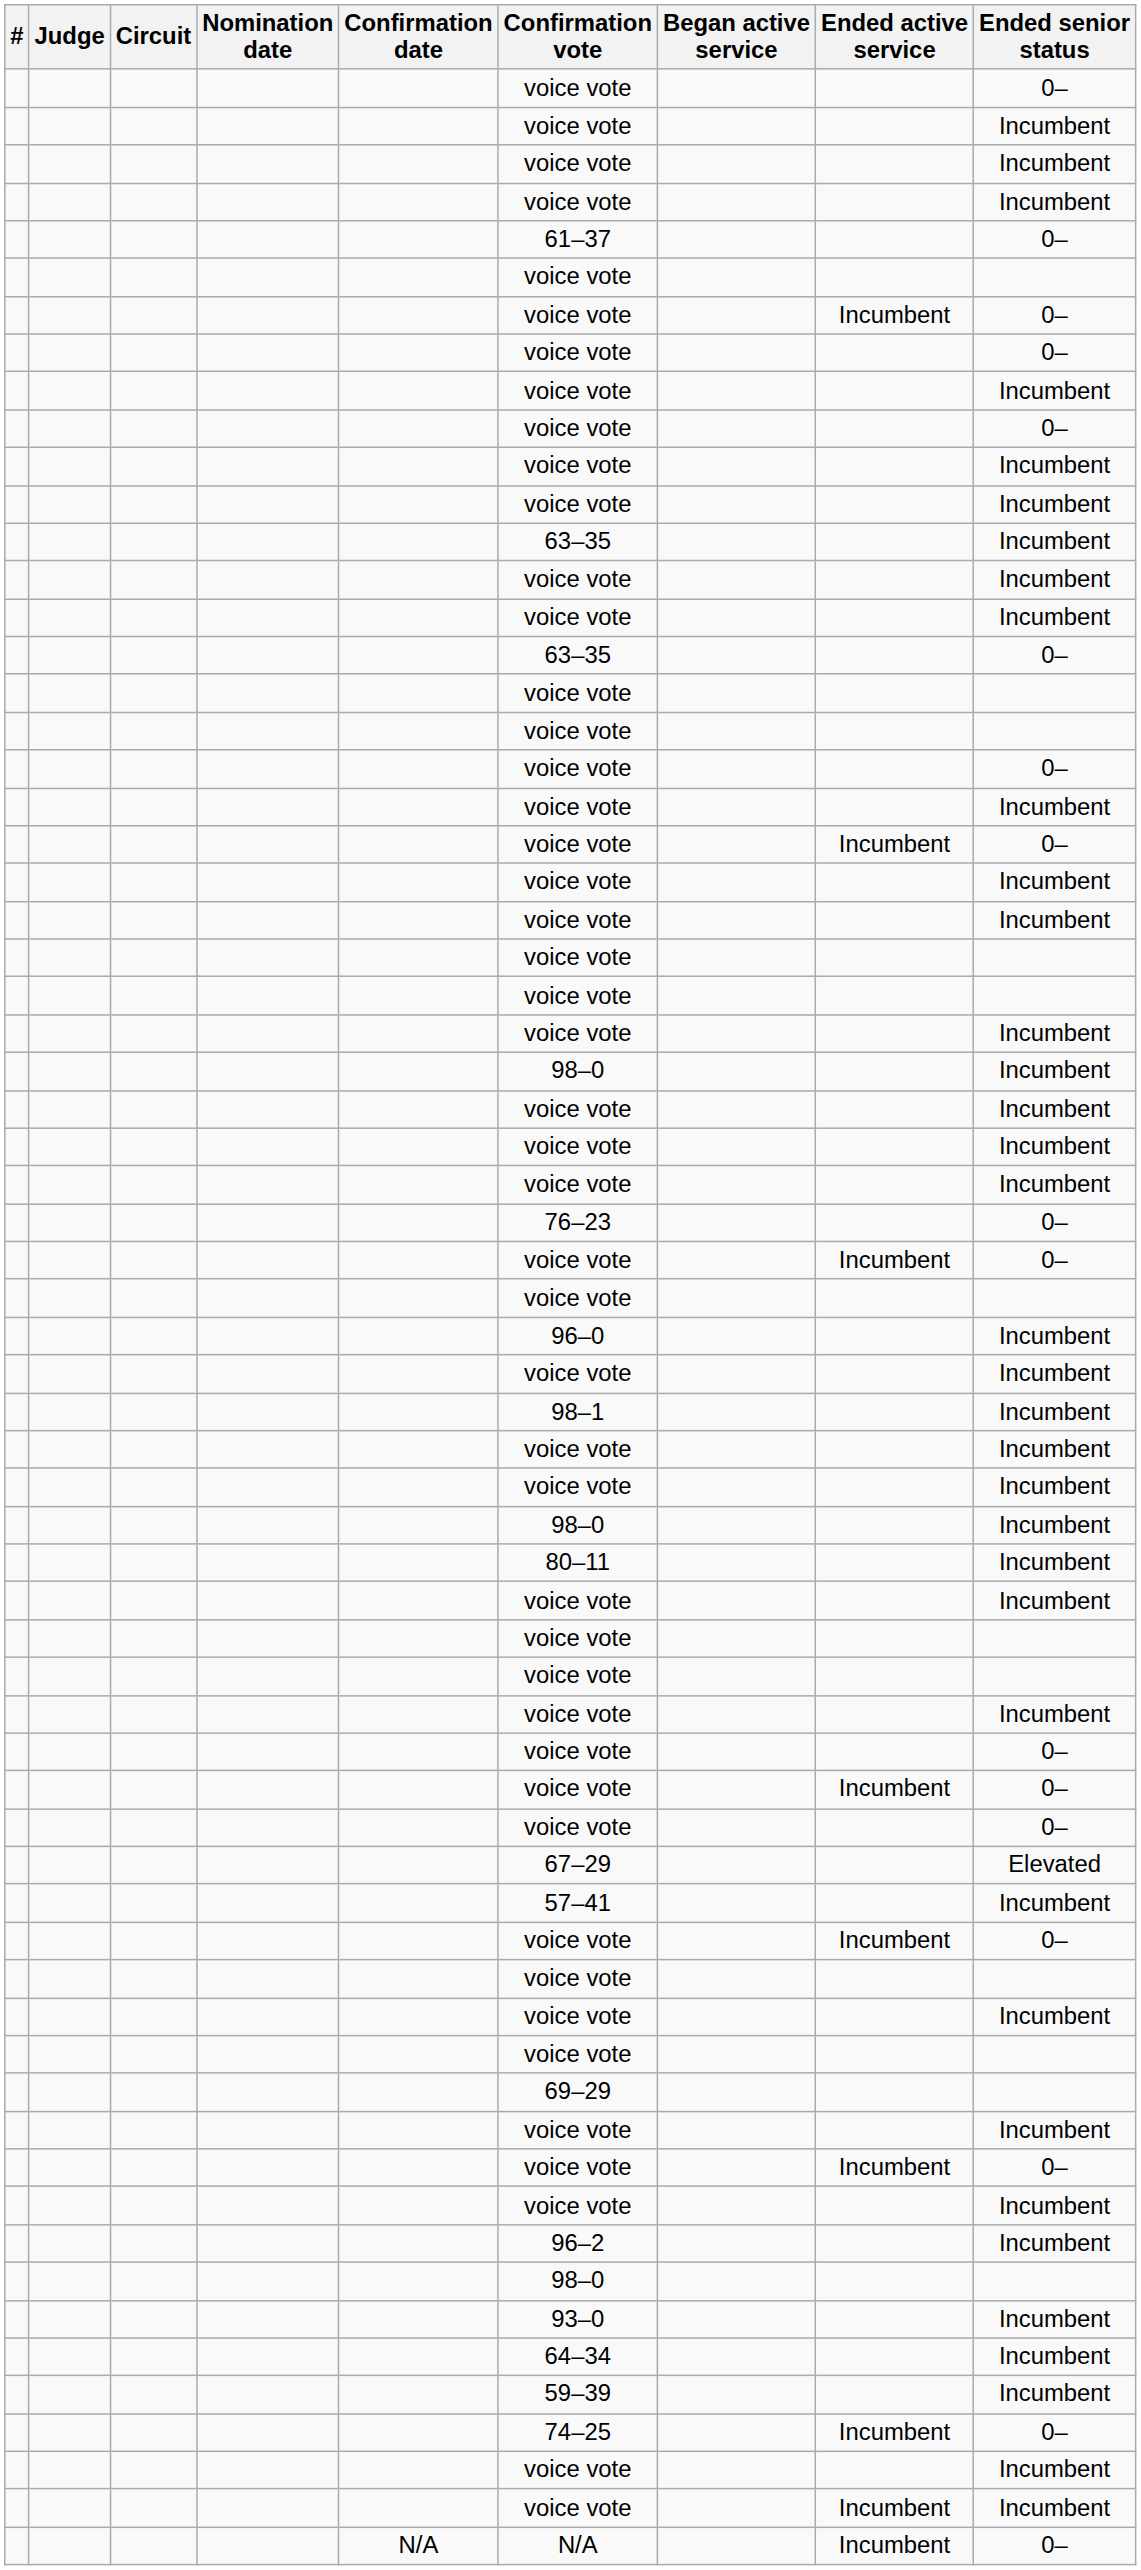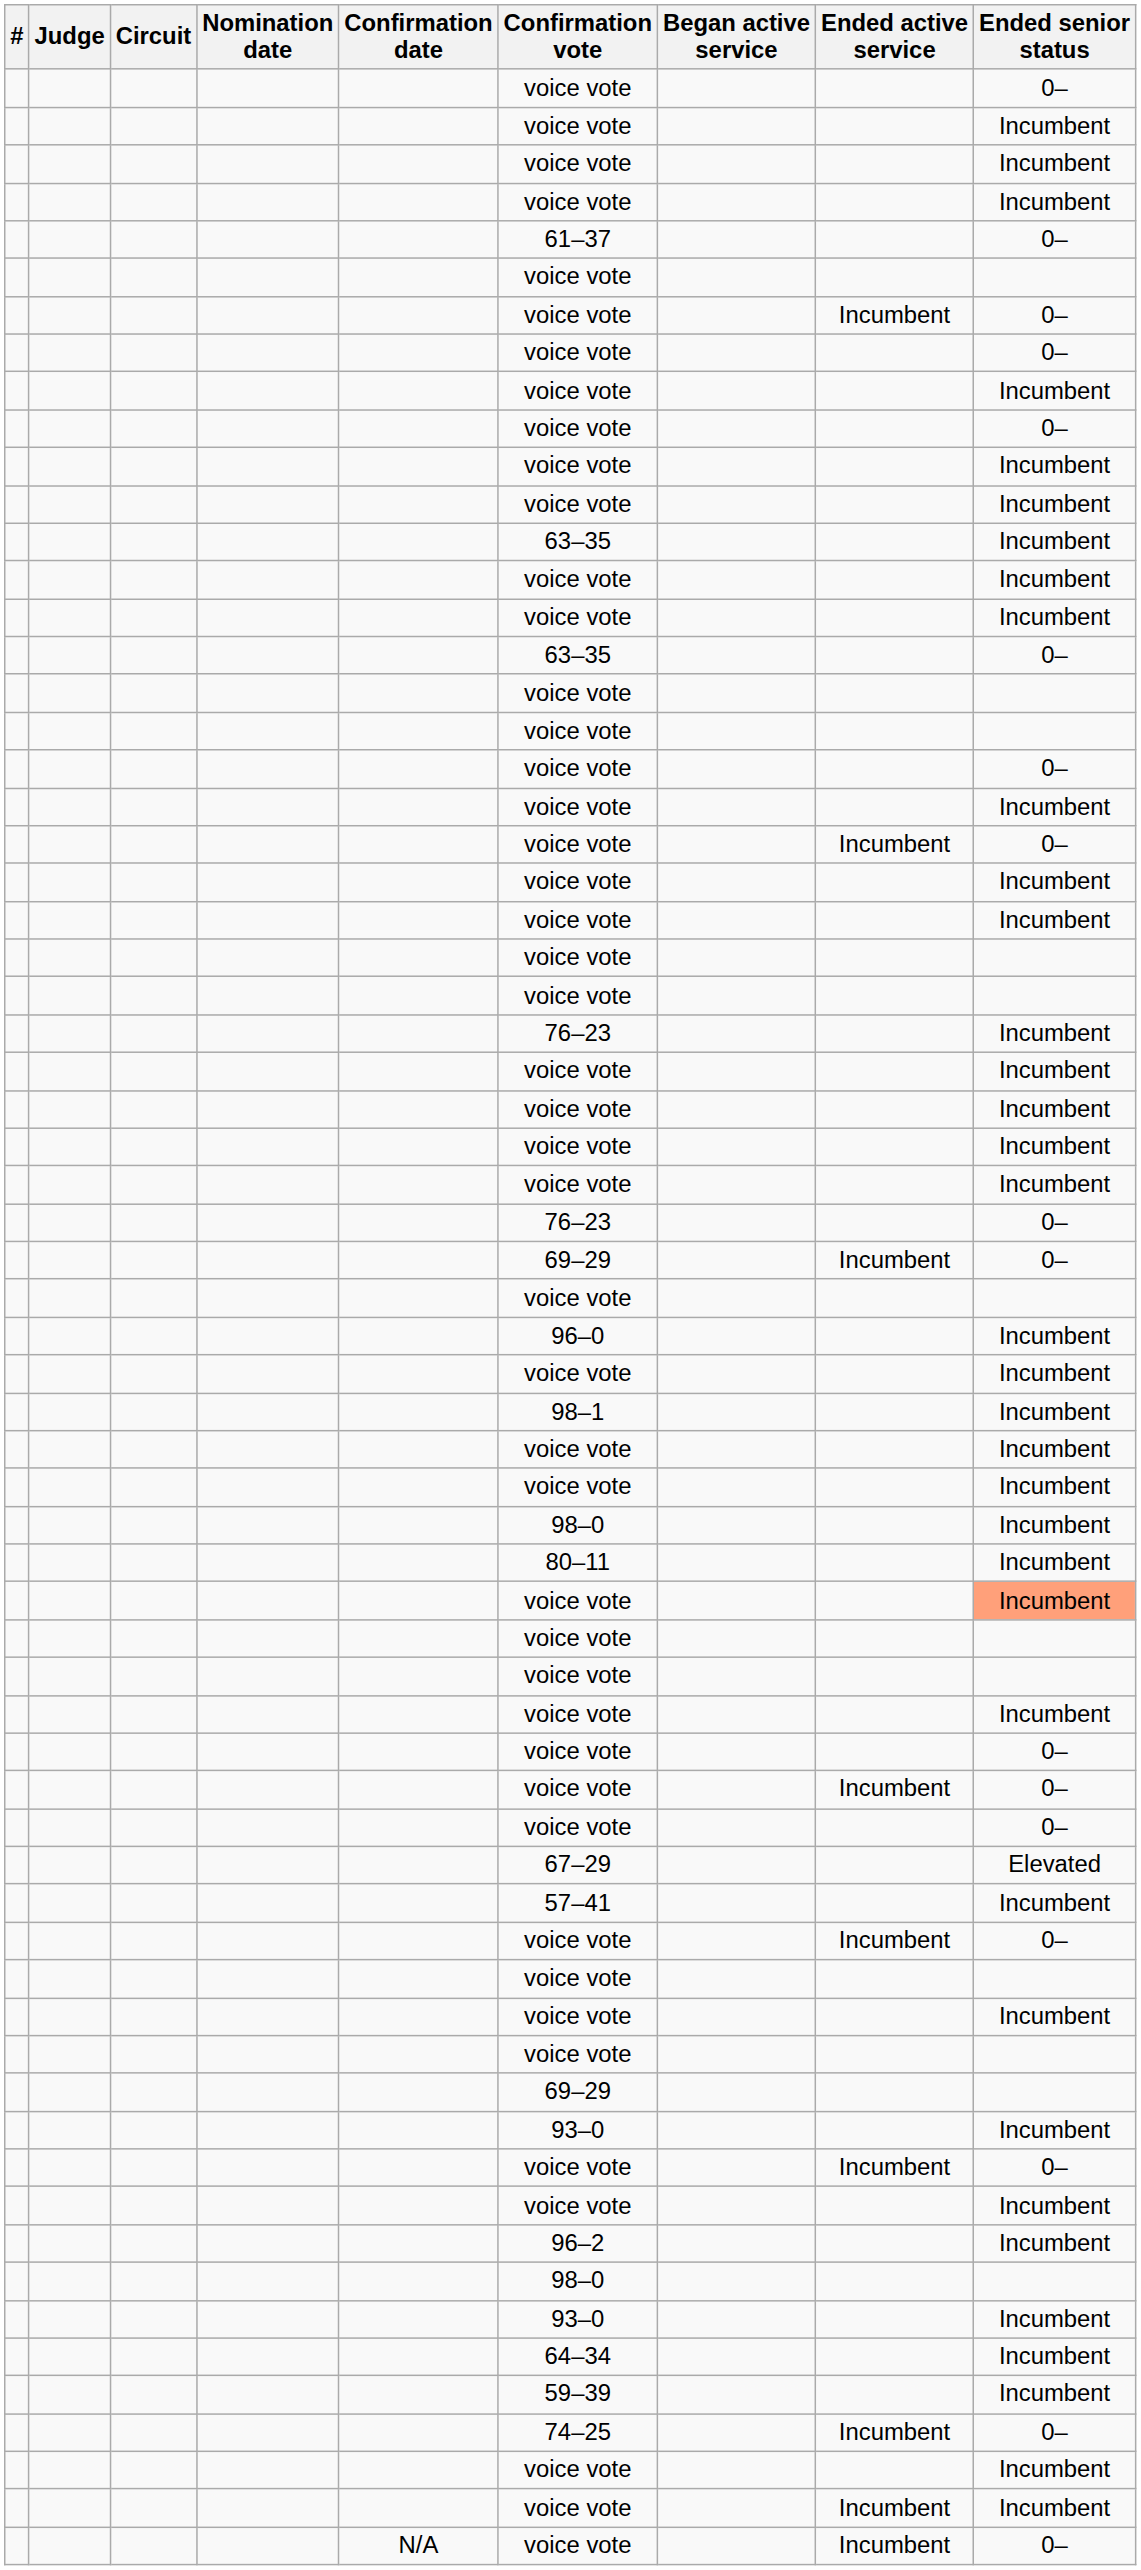(578, 1033) voice vote -> (578, 1033) 76–23
(578, 1071) 98–0 -> (578, 1071) voice vote
(578, 1260) voice vote -> (578, 1260) 69–29
(1055, 1600) no background -> (1055, 1600) lightsalmon background
(578, 2129) voice vote -> (578, 2129) 93–0
(578, 2545) N/A -> (578, 2545) voice vote
